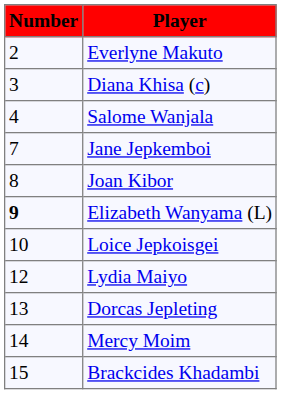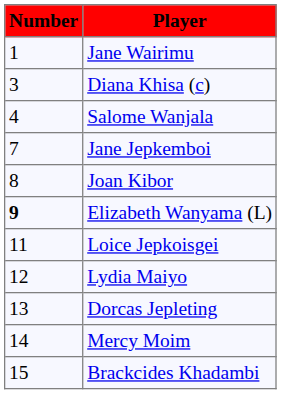+ row: (140, 52)
- row: (155, 52)
(19, 244) 10 -> (18, 244) 11
